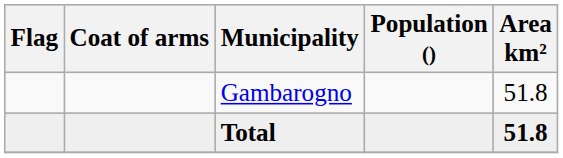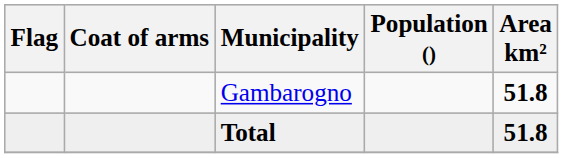(526, 92) normal -> (526, 92) bold
